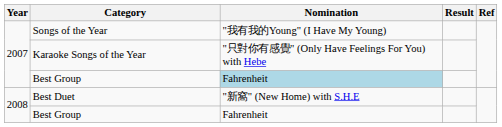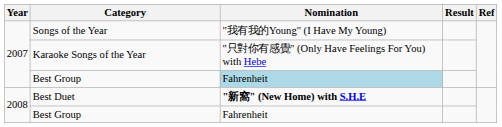(291, 96) normal -> (294, 96) bold
